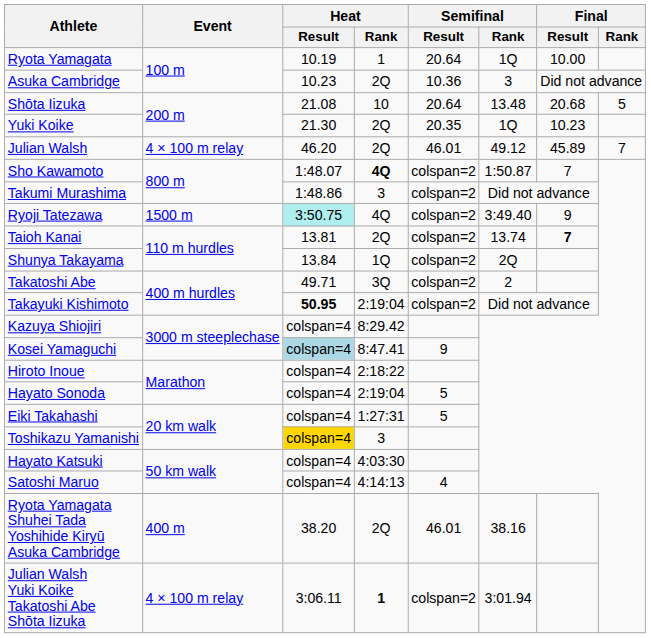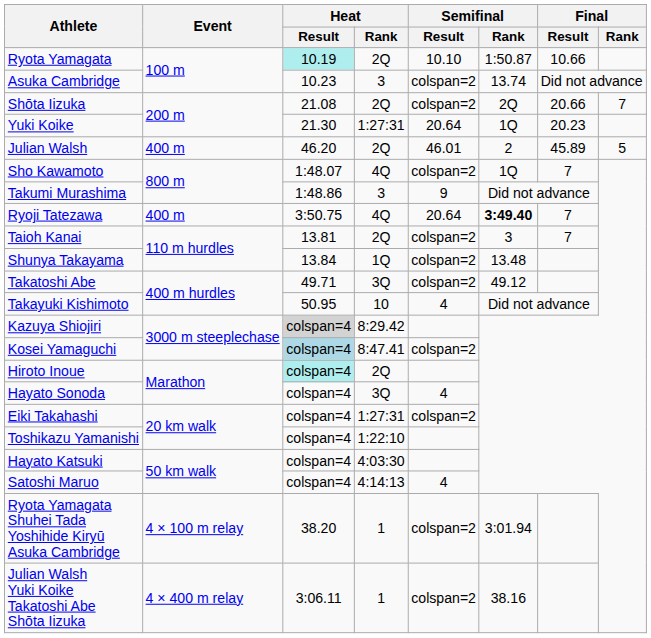(319, 59) no background -> (319, 59) paleturquoise background
(381, 59) 1 -> (381, 59) 2Q
(444, 59) 20.64 -> (444, 59) 10.10
(508, 59) 1Q -> (508, 59) 1:50.87
(568, 59) 10.00 -> (568, 59) 10.66
(381, 82) 2Q -> (381, 82) 3
(444, 82) 10.36 -> (444, 82) colspan=2
(508, 82) 3 -> (508, 82) 13.74
(381, 104) 10 -> (381, 104) 2Q
(444, 104) 20.64 -> (444, 104) colspan=2
(508, 104) 13.48 -> (508, 104) 2Q
(568, 104) 20.68 -> (568, 104) 20.66
(622, 104) 5 -> (622, 104) 7
(381, 126) 2Q -> (381, 126) 1:27:31
(444, 126) 20.35 -> (444, 126) 20.64
(568, 126) 10.23 -> (568, 126) 20.23
(194, 149) 4 × 100 m relay -> (165, 149) 400 m
(508, 149) 49.12 -> (508, 149) 2
(622, 149) 7 -> (622, 149) 5
(381, 171) bold -> (381, 171) normal
(508, 171) 1:50.87 -> (508, 171) 1Q
(444, 193) colspan=2 -> (444, 193) 9
(169, 215) 1500 m -> (165, 215) 400 m
(319, 215) paleturquoise background -> (319, 215) no background
(444, 215) colspan=2 -> (444, 215) 20.64
(508, 215) normal -> (508, 215) bold
(568, 215) 9 -> (568, 215) 7
(508, 238) 13.74 -> (508, 238) 3
(568, 238) bold -> (568, 238) normal
(508, 260) 2Q -> (508, 260) 13.48
(508, 282) 2 -> (508, 282) 49.12
(319, 305) bold -> (319, 305) normal
(381, 305) 2:19:04 -> (381, 305) 10
(444, 305) colspan=2 -> (444, 305) 4
(319, 327) no background -> (319, 327) lightgrey background
(444, 349) 9 -> (444, 349) colspan=2
(319, 371) no background -> (319, 371) paleturquoise background
(381, 371) 2:18:22 -> (381, 371) 2Q
(381, 394) 2:19:04 -> (381, 394) 3Q
(444, 394) 5 -> (444, 394) 4
(444, 416) 5 -> (444, 416) colspan=2
(319, 438) gold background -> (319, 438) no background
(381, 438) 3 -> (381, 438) 1:22:10
(165, 529) 400 m -> (194, 529) 4 × 100 m relay
(381, 529) 2Q -> (381, 529) 1
(444, 529) 46.01 -> (444, 529) colspan=2
(508, 529) 38.16 -> (508, 529) 3:01.94
(194, 598) 4 × 100 m relay -> (194, 598) 4 × 400 m relay
(381, 598) bold -> (381, 598) normal
(508, 598) 3:01.94 -> (508, 598) 38.16
